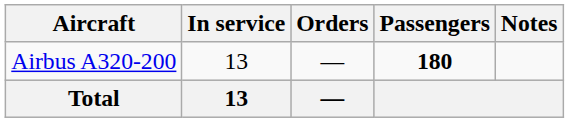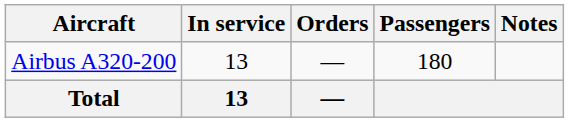(435, 60) bold -> (435, 60) normal
